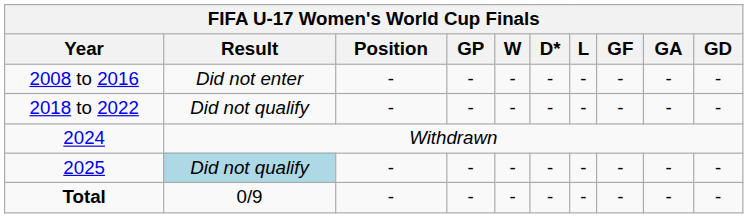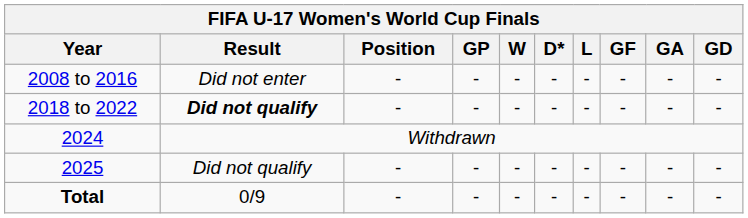(250, 108) normal -> (252, 108) bold
(250, 167) lightblue background -> (252, 167) no background
